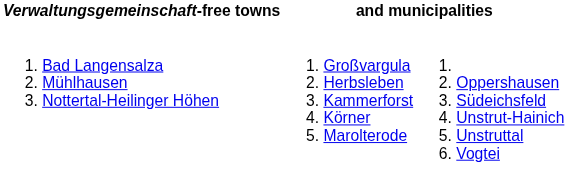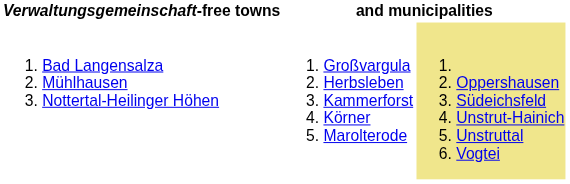(491, 110) no background -> (491, 110) khaki background
